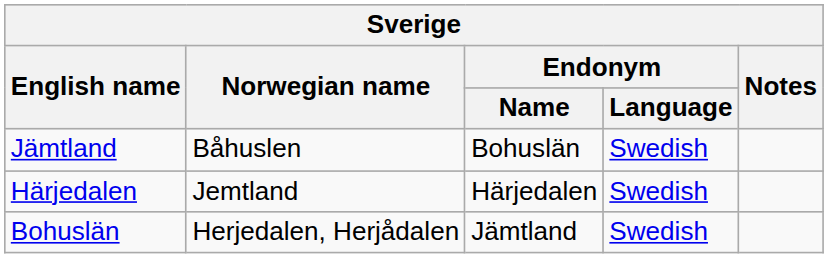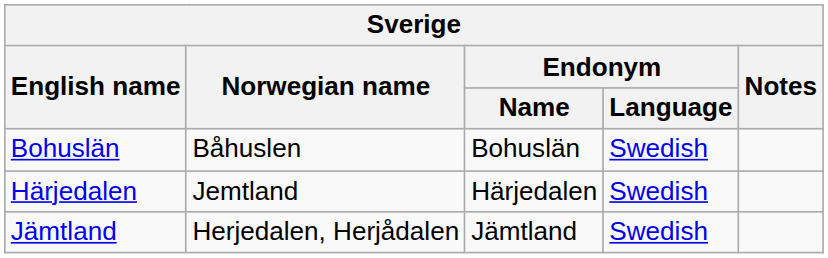(64, 149) Jämtland -> (65, 149) Bohuslän
(65, 231) Bohuslän -> (64, 231) Jämtland
